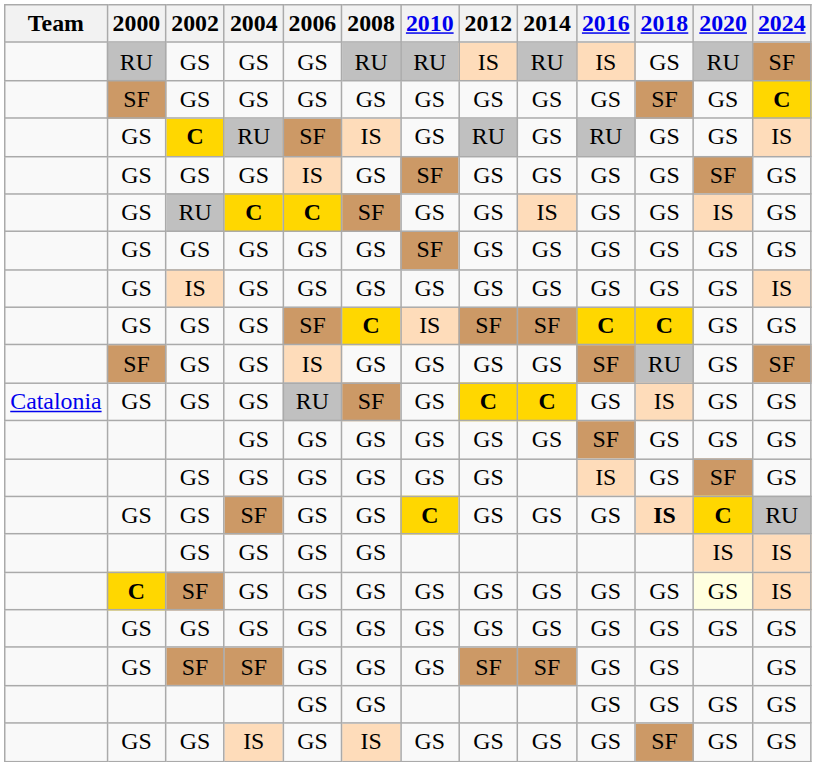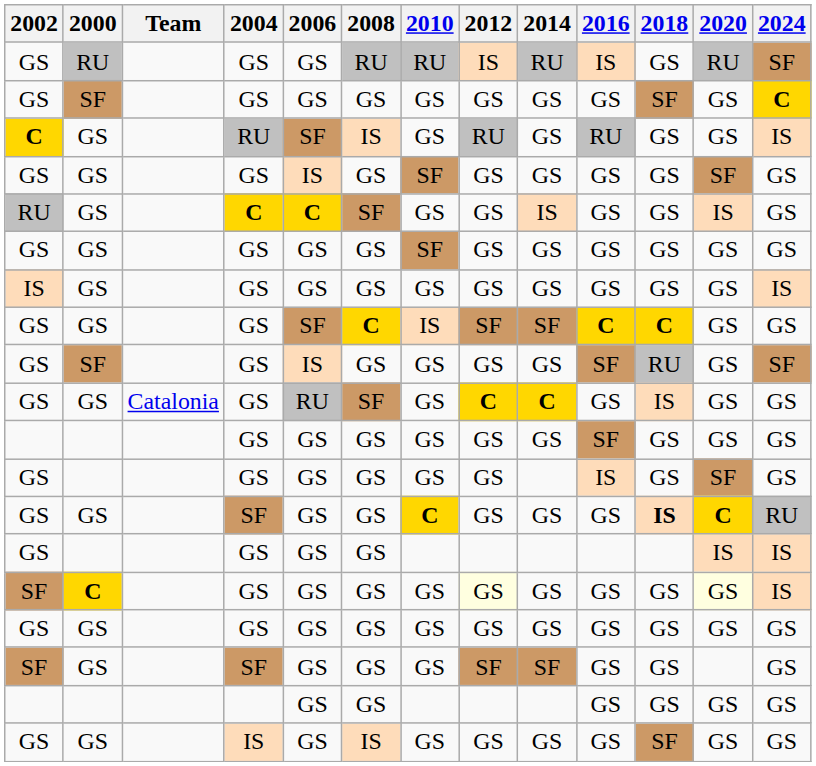columns swapped: (56, 23) <-> (195, 23)
(488, 590) no background -> (488, 590) lightyellow background
